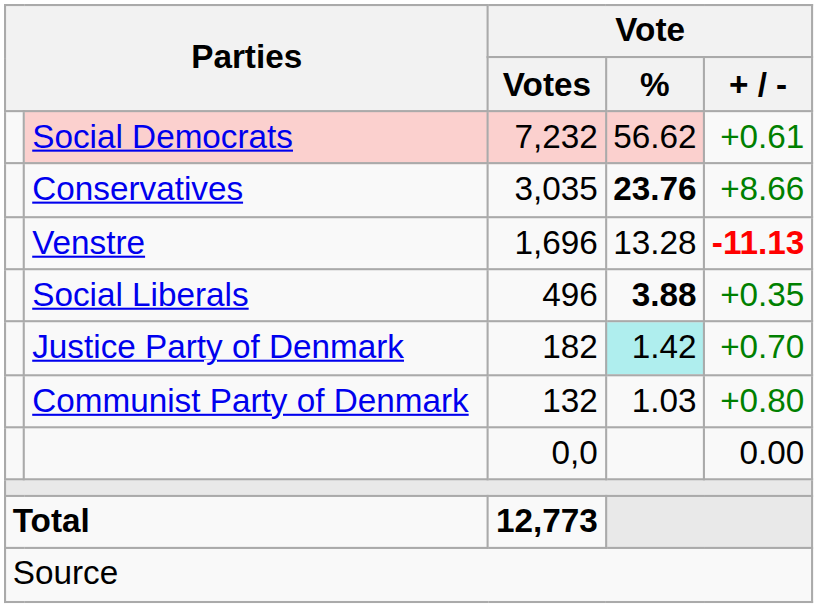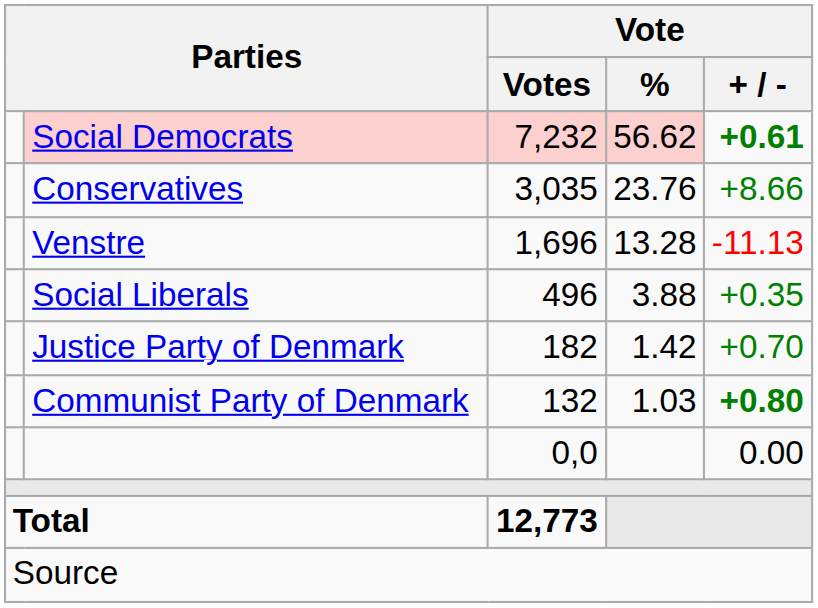(762, 136) normal -> (762, 136) bold
(655, 189) bold -> (655, 189) normal
(758, 242) bold -> (758, 242) normal
(664, 294) bold -> (664, 294) normal
(664, 347) paleturquoise background -> (664, 347) no background
(762, 400) normal -> (762, 400) bold
